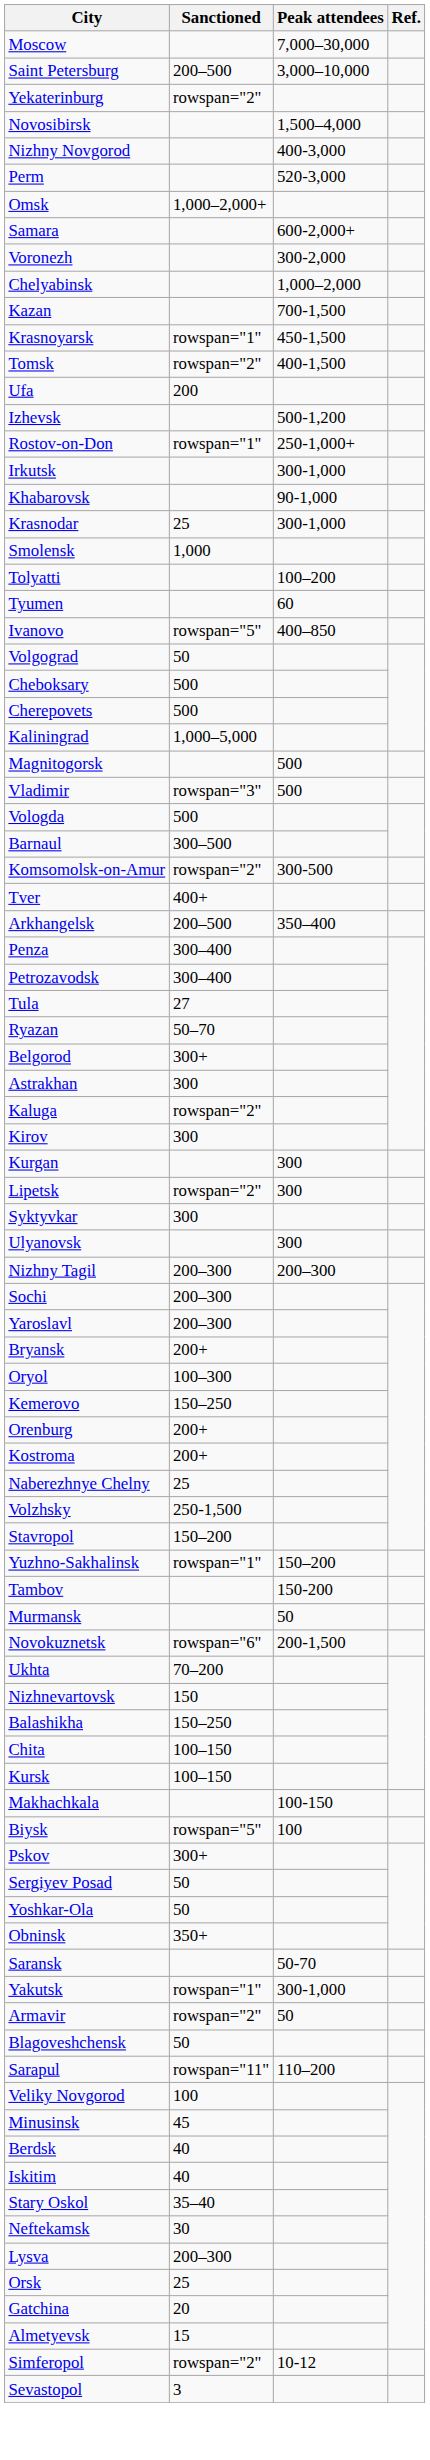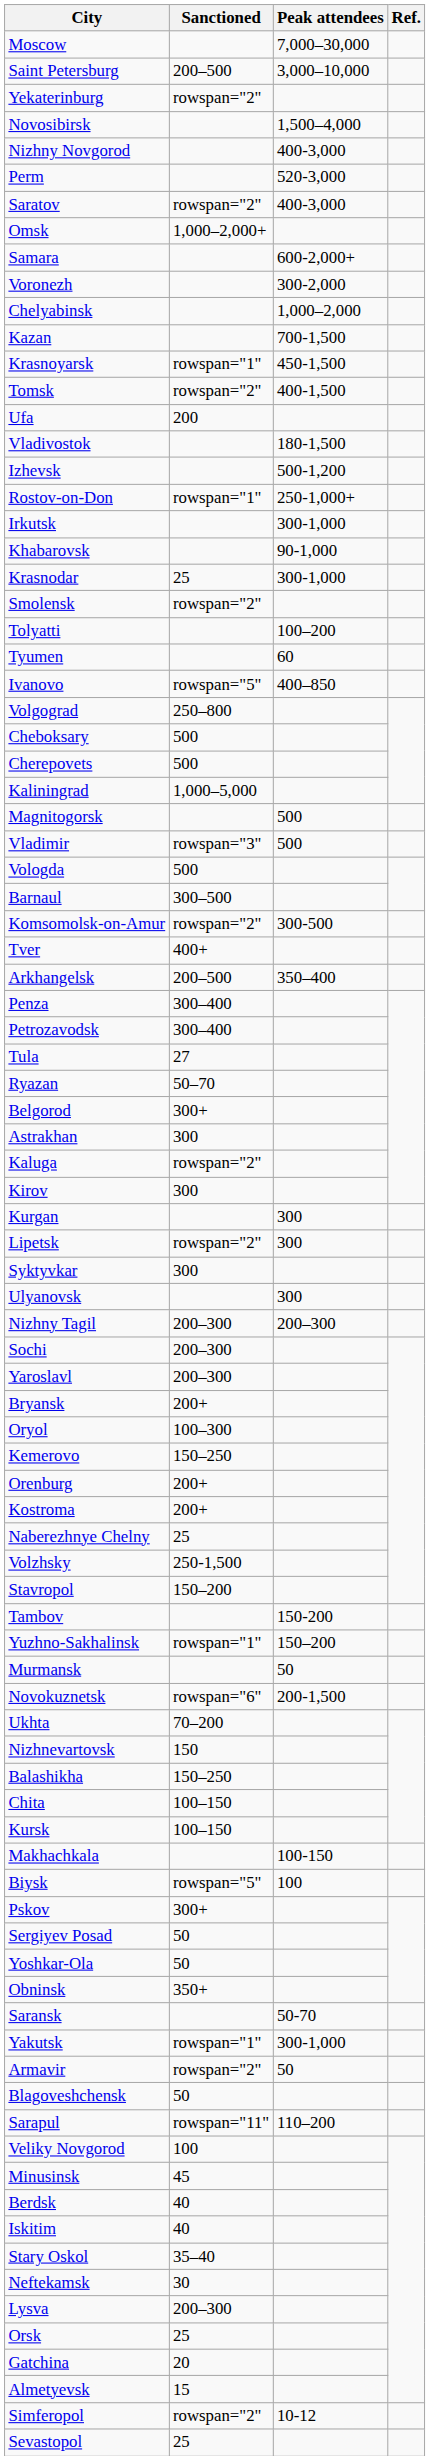+ row: (34, 204)
+ row: (49, 444)
(192, 550) 1,000 -> (217, 603) rowspan="2"
(181, 657) 50 -> (202, 710) 250–800
rows swapped: (36, 1589) <-> (74, 1563)
(177, 2389) 3 -> (181, 2442) 25
